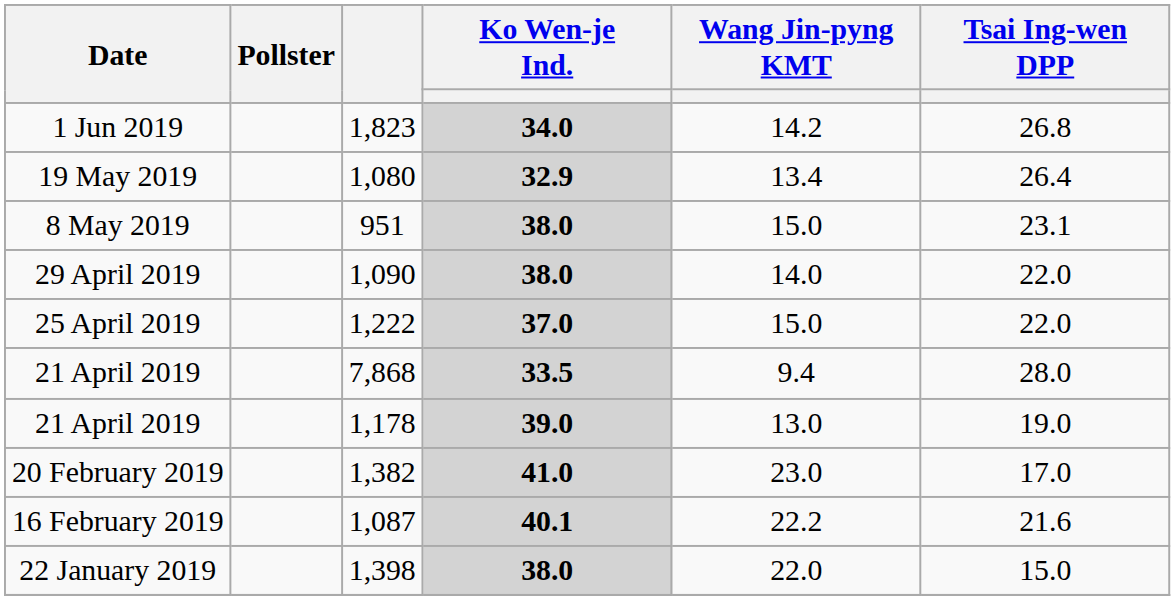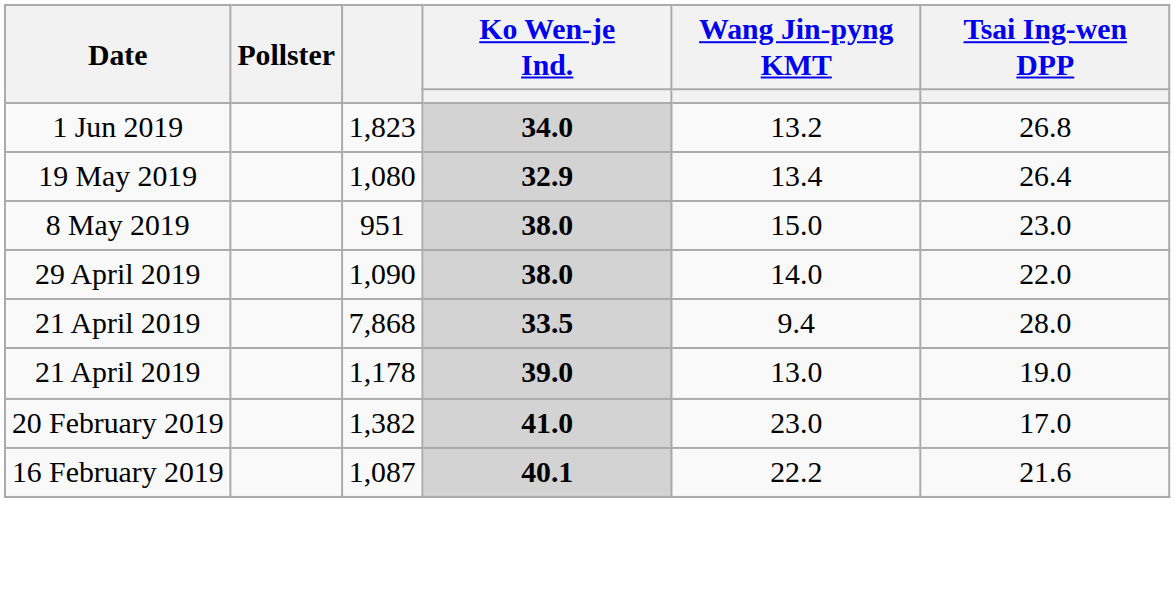(796, 127) 14.2 -> (796, 127) 13.2
(1045, 225) 23.1 -> (1045, 225) 23.0
- row: (118, 323)
- row: (118, 569)
